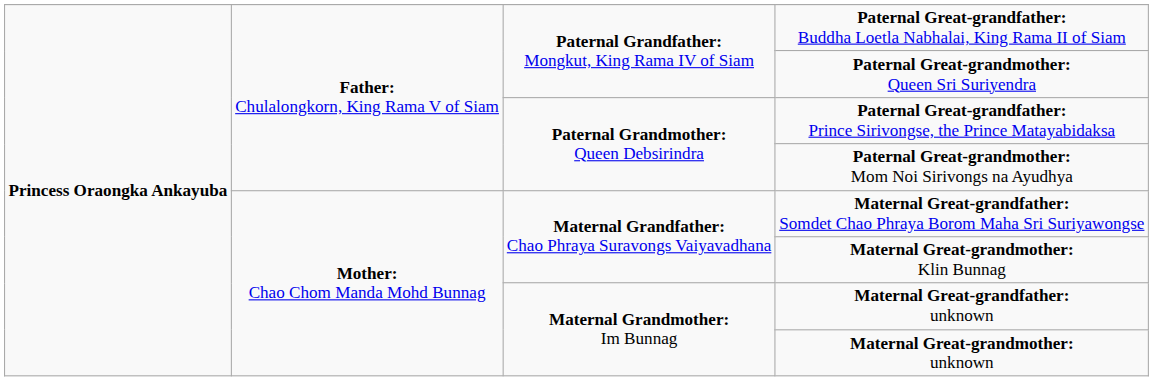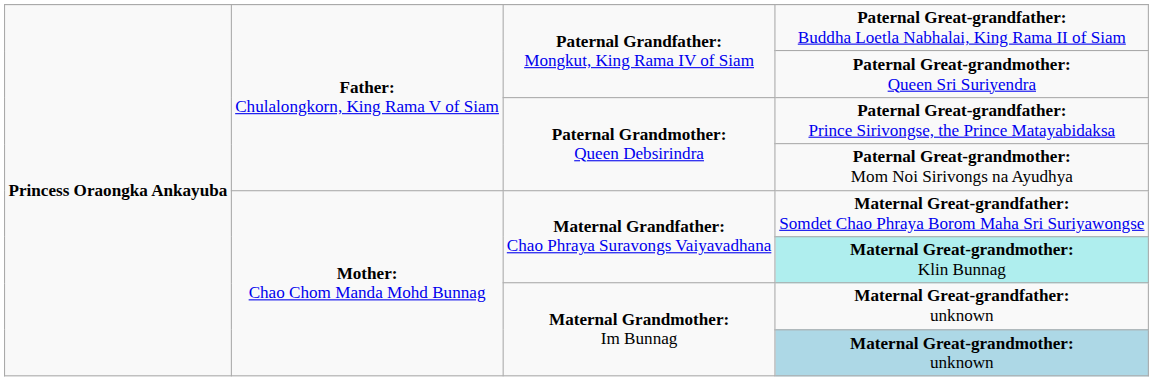(962, 259) no background -> (962, 259) paleturquoise background
(962, 352) no background -> (962, 352) lightblue background
